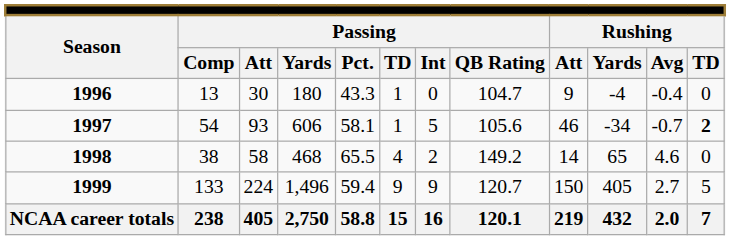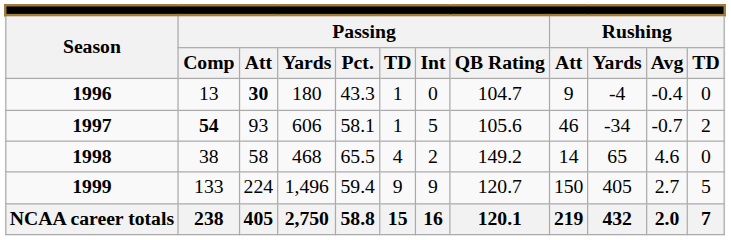(258, 94) normal -> (258, 94) bold
(209, 125) normal -> (209, 125) bold
(706, 125) bold -> (706, 125) normal
